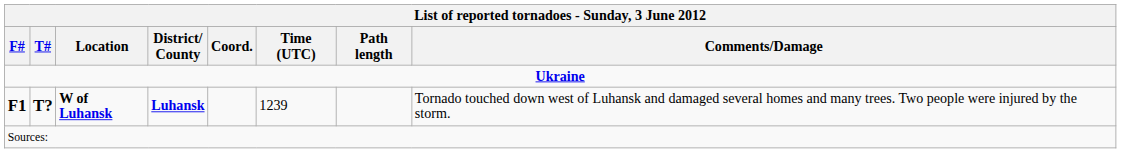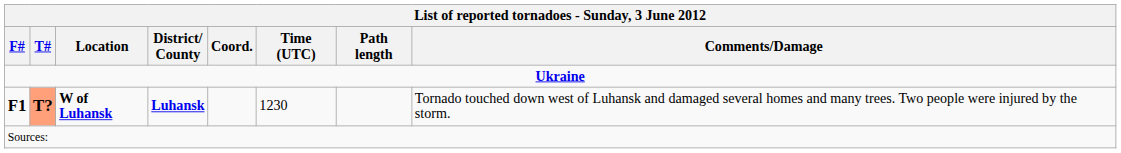(43, 106) no background -> (43, 106) lightsalmon background
(273, 106) 1239 -> (273, 106) 1230
